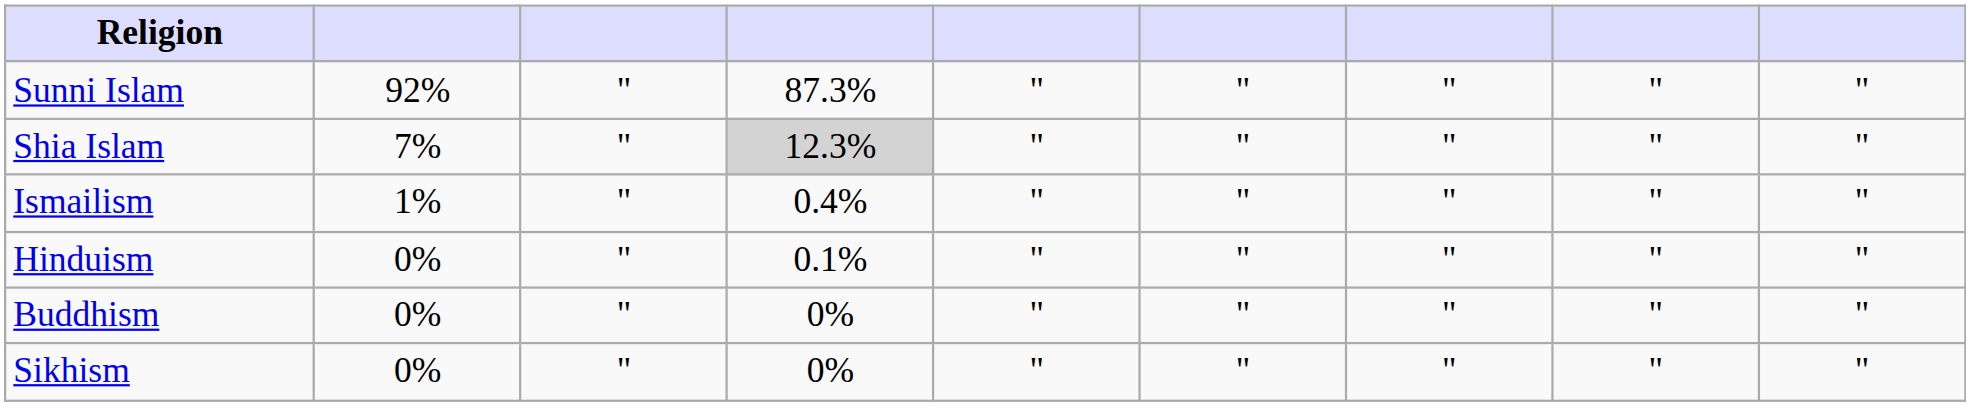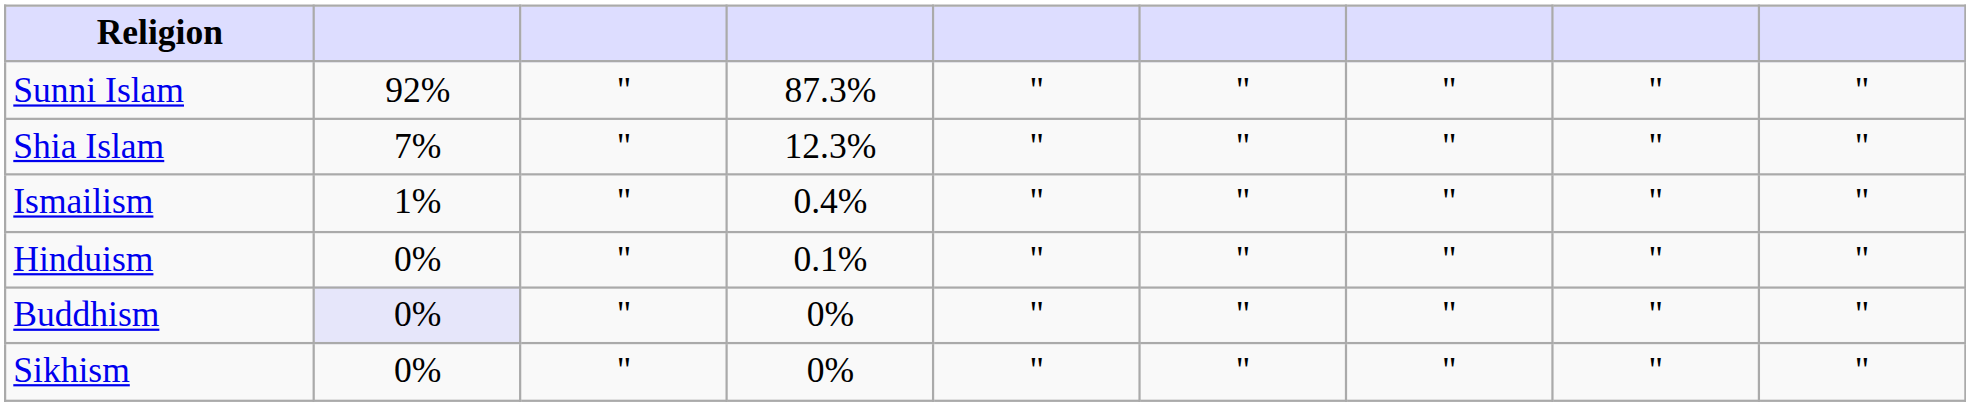(830, 145) lightgrey background -> (830, 145) no background
(418, 314) no background -> (418, 314) lavender background
